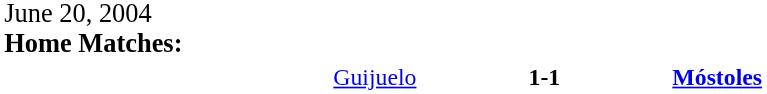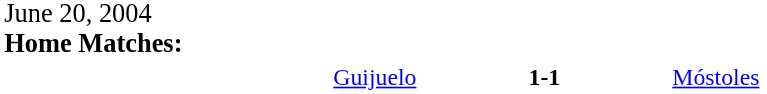(717, 77) bold -> (716, 77) normal
